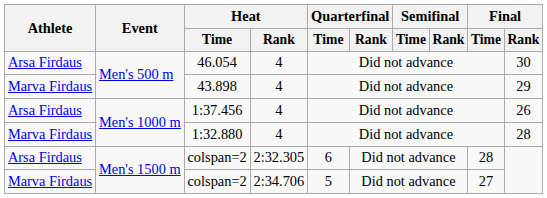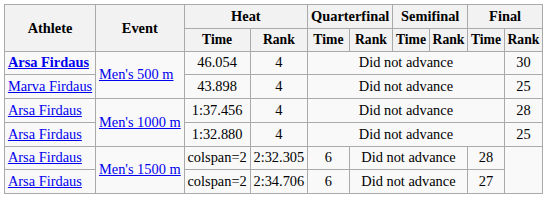(45, 62) normal -> (48, 62) bold
(523, 86) 29 -> (523, 86) 25
(523, 110) 26 -> (523, 110) 28
(50, 134) Marva Firdaus -> (45, 134) Arsa Firdaus
(523, 134) 28 -> (523, 134) 25
(50, 181) Marva Firdaus -> (45, 181) Arsa Firdaus
(328, 181) 5 -> (328, 181) 6
